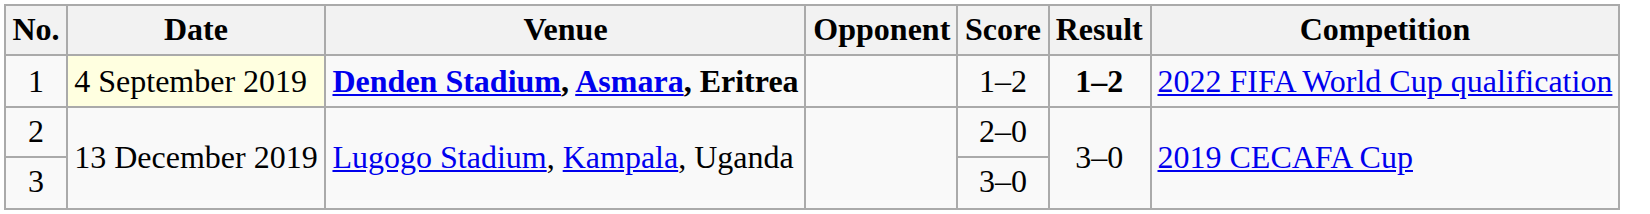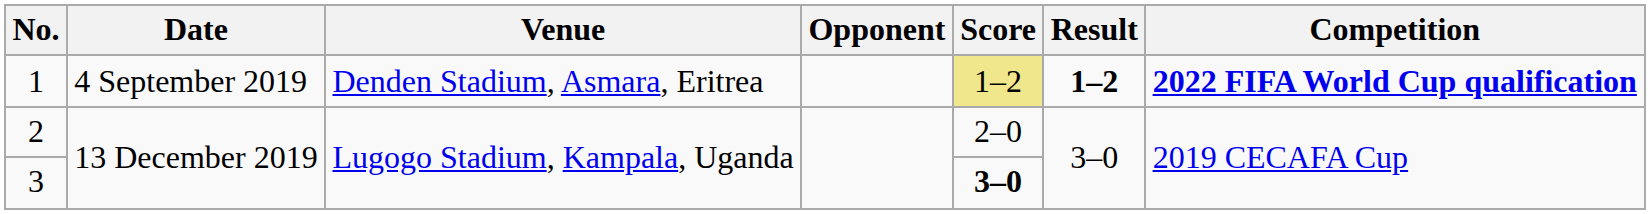(191, 80) lightyellow background -> (191, 80) no background
(566, 80) bold -> (548, 80) normal
(1003, 80) no background -> (998, 80) khaki background
(1385, 80) normal -> (1395, 80) bold
(1003, 182) normal -> (998, 182) bold
